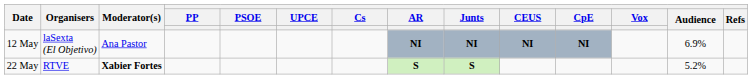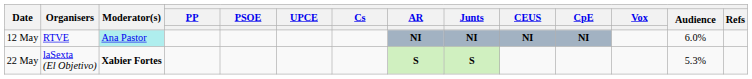(70, 44) laSexta (El Objetivo) -> (56, 38) RTVE
(124, 44) no background -> (124, 38) paleturquoise background
(695, 44) 6.9% -> (695, 38) 6.0%
(56, 66) RTVE -> (70, 60) laSexta (El Objetivo)
(695, 66) 5.2% -> (695, 60) 5.3%
